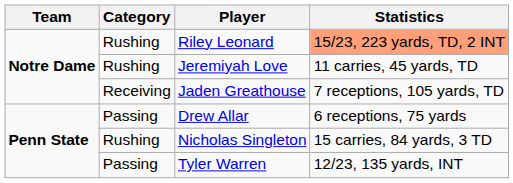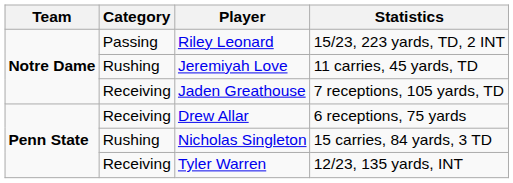(131, 41) Rushing -> (130, 41) Passing
(409, 41) lightsalmon background -> (409, 41) no background
(130, 115) Passing -> (137, 115) Receiving
(130, 165) Passing -> (137, 165) Receiving
